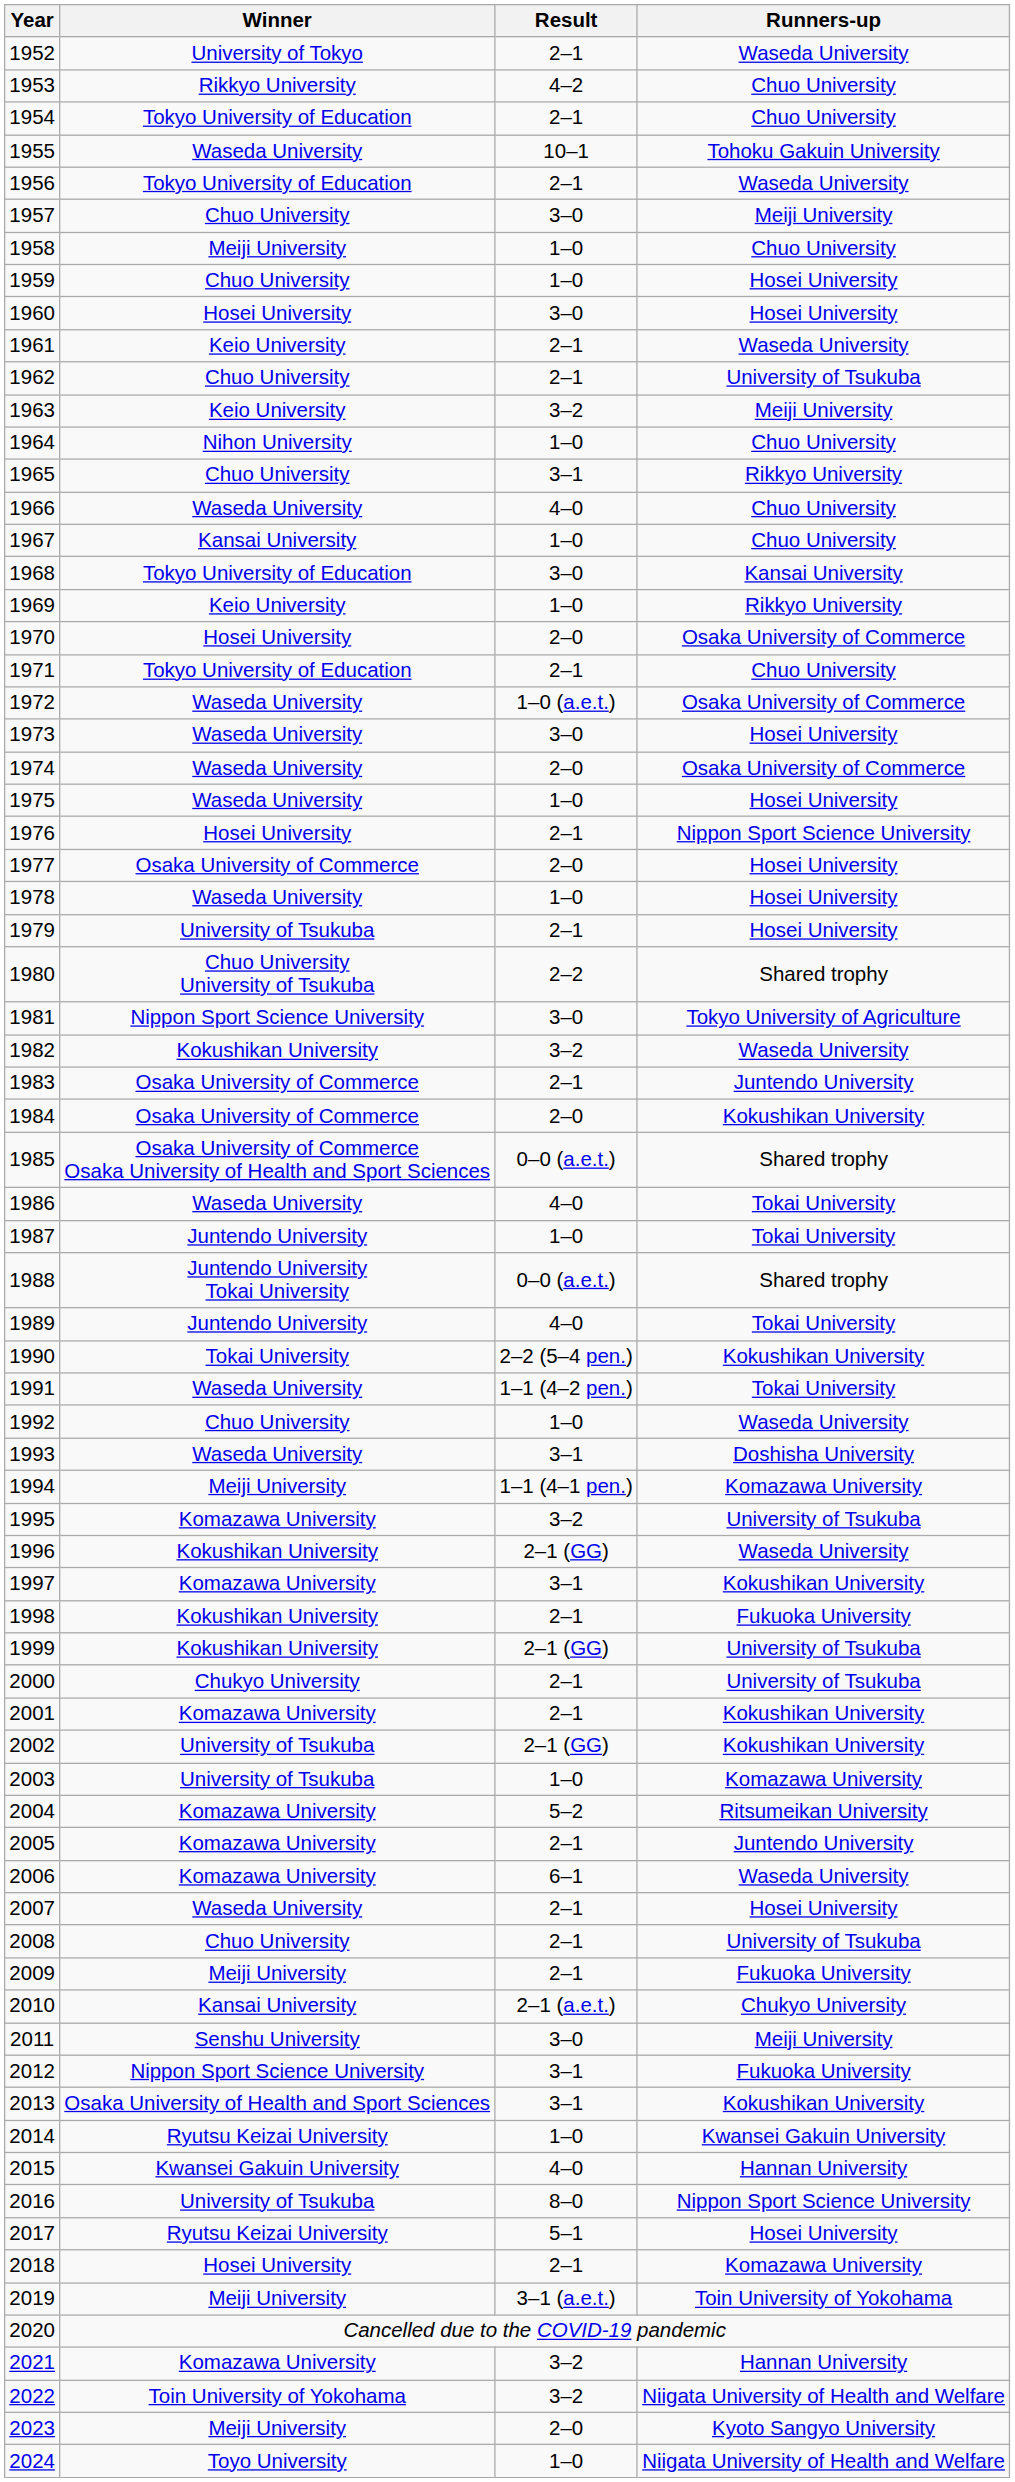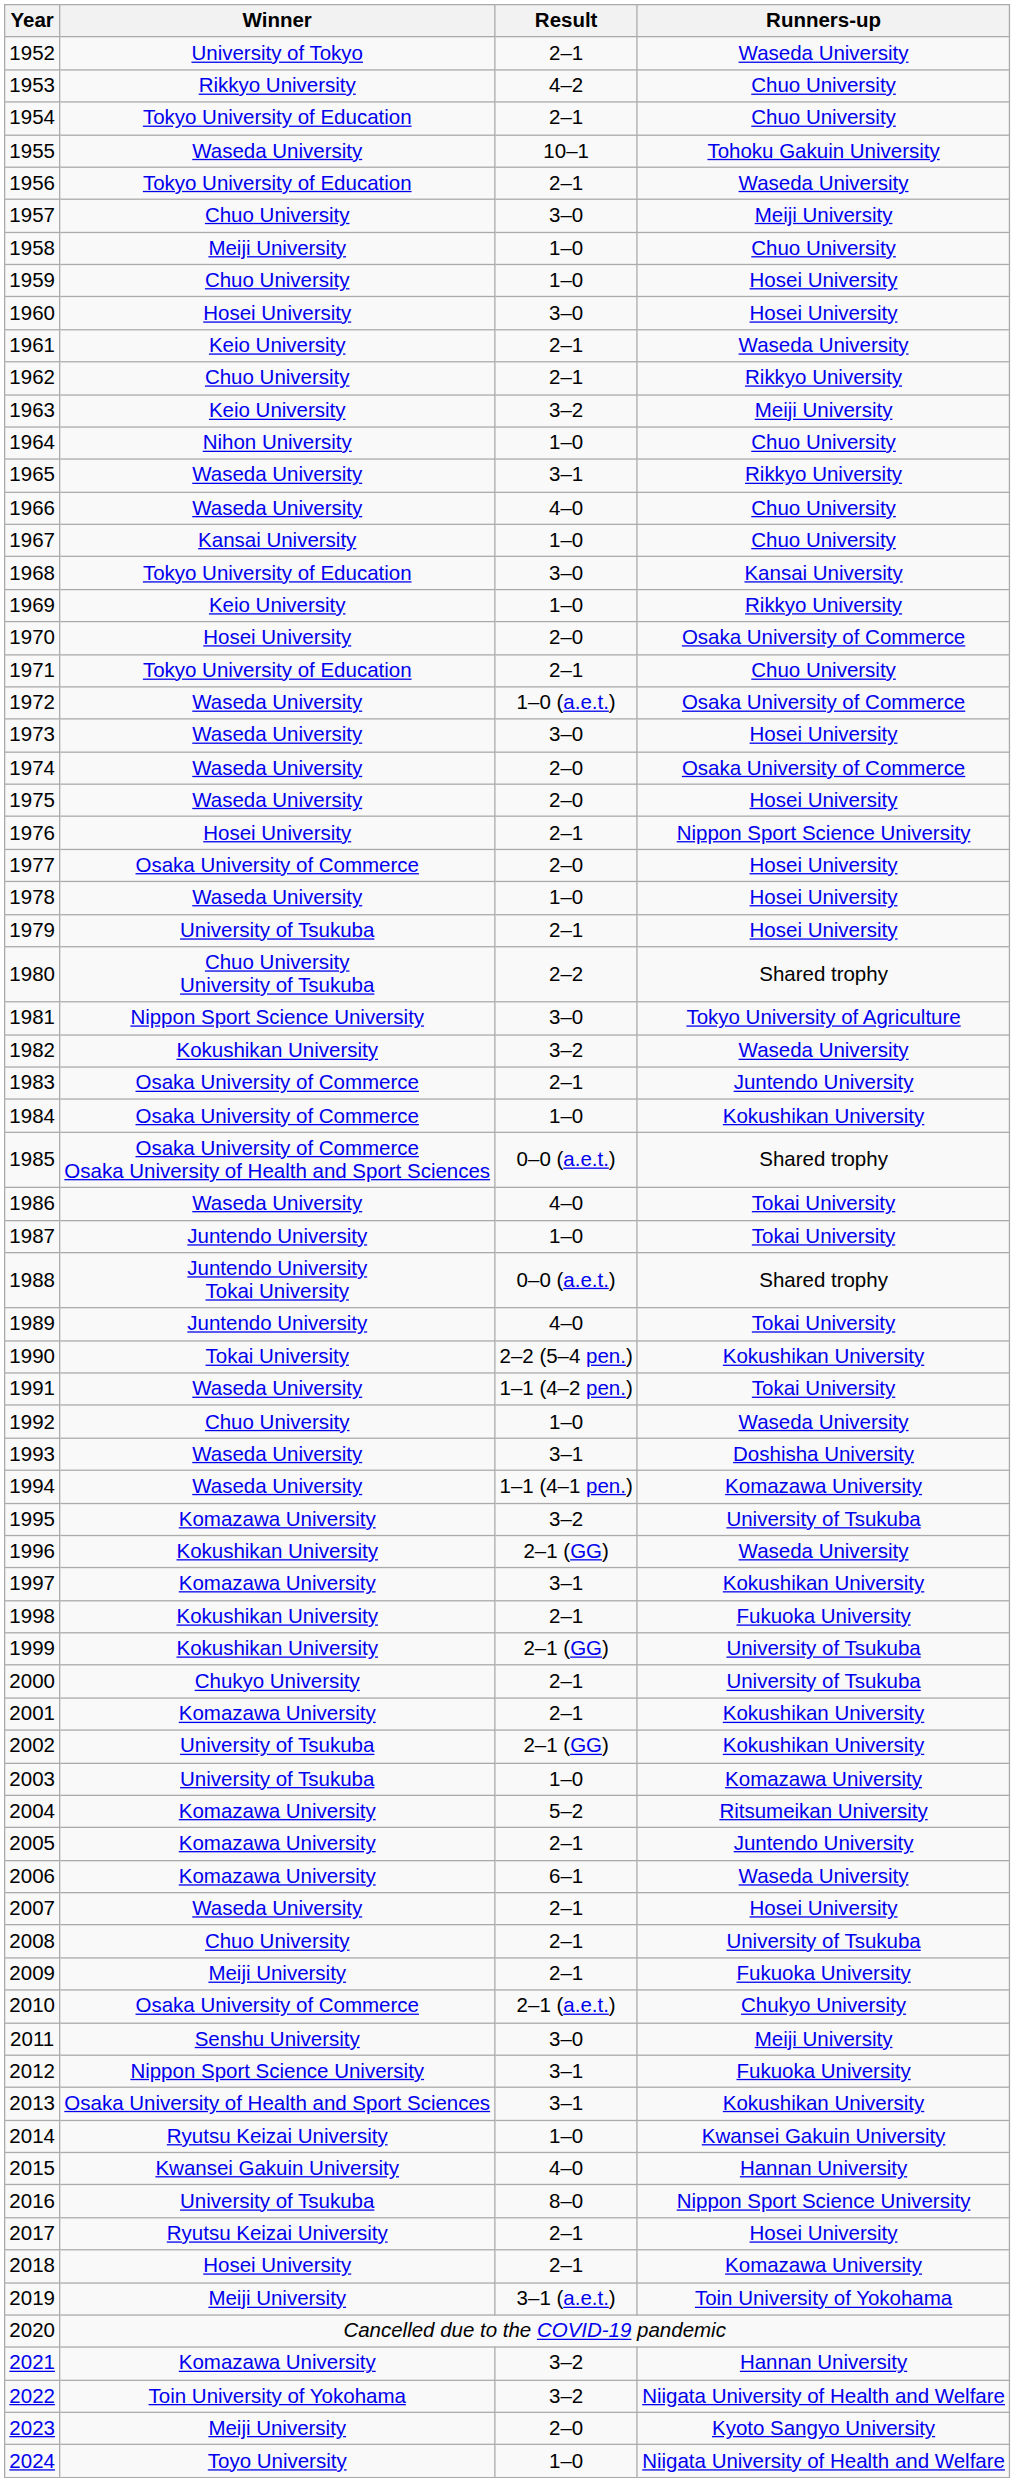(824, 378) University of Tsukuba -> (824, 378) Rikkyo University
(277, 475) Chuo University -> (277, 475) Waseda University
(566, 800) 1–0 -> (566, 800) 2–0
(566, 1115) 2–0 -> (566, 1115) 1–0
(277, 1486) Meiji University -> (277, 1486) Waseda University
(277, 2006) Kansai University -> (277, 2006) Osaka University of Commerce
(566, 2233) 5–1 -> (566, 2233) 2–1
